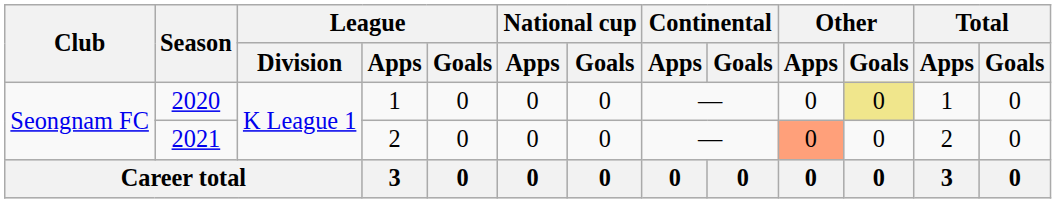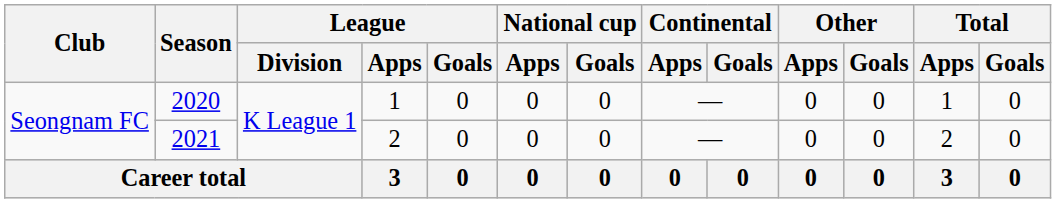(879, 100) khaki background -> (879, 100) no background
(811, 139) lightsalmon background -> (811, 139) no background
